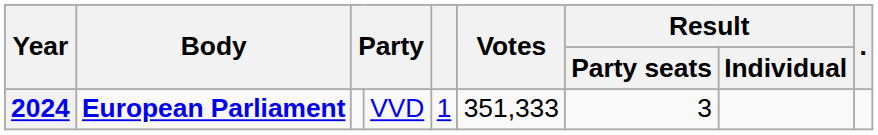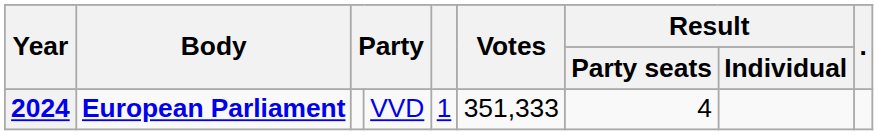(705, 109) 3 -> (705, 109) 4
